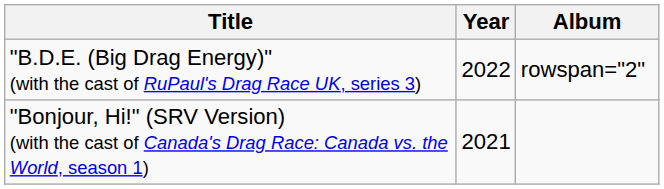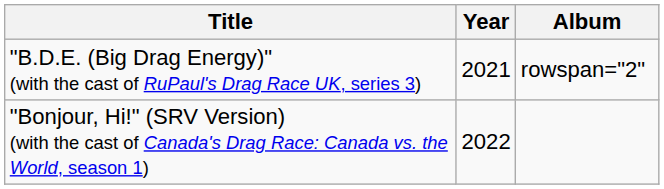(486, 69) 2022 -> (486, 69) 2021
(486, 141) 2021 -> (486, 141) 2022
